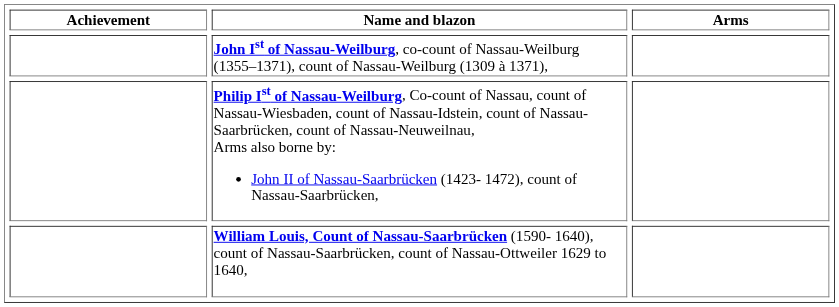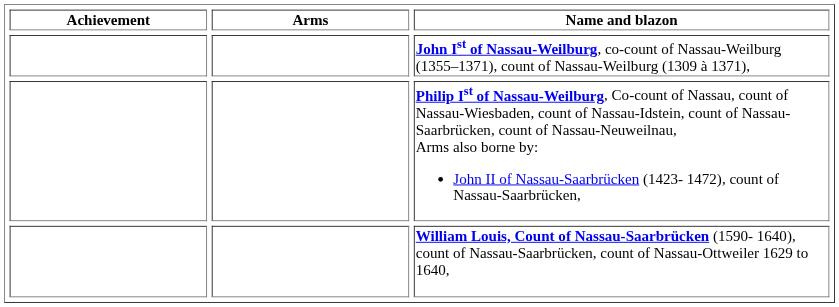columns swapped: (731, 20) <-> (419, 20)
